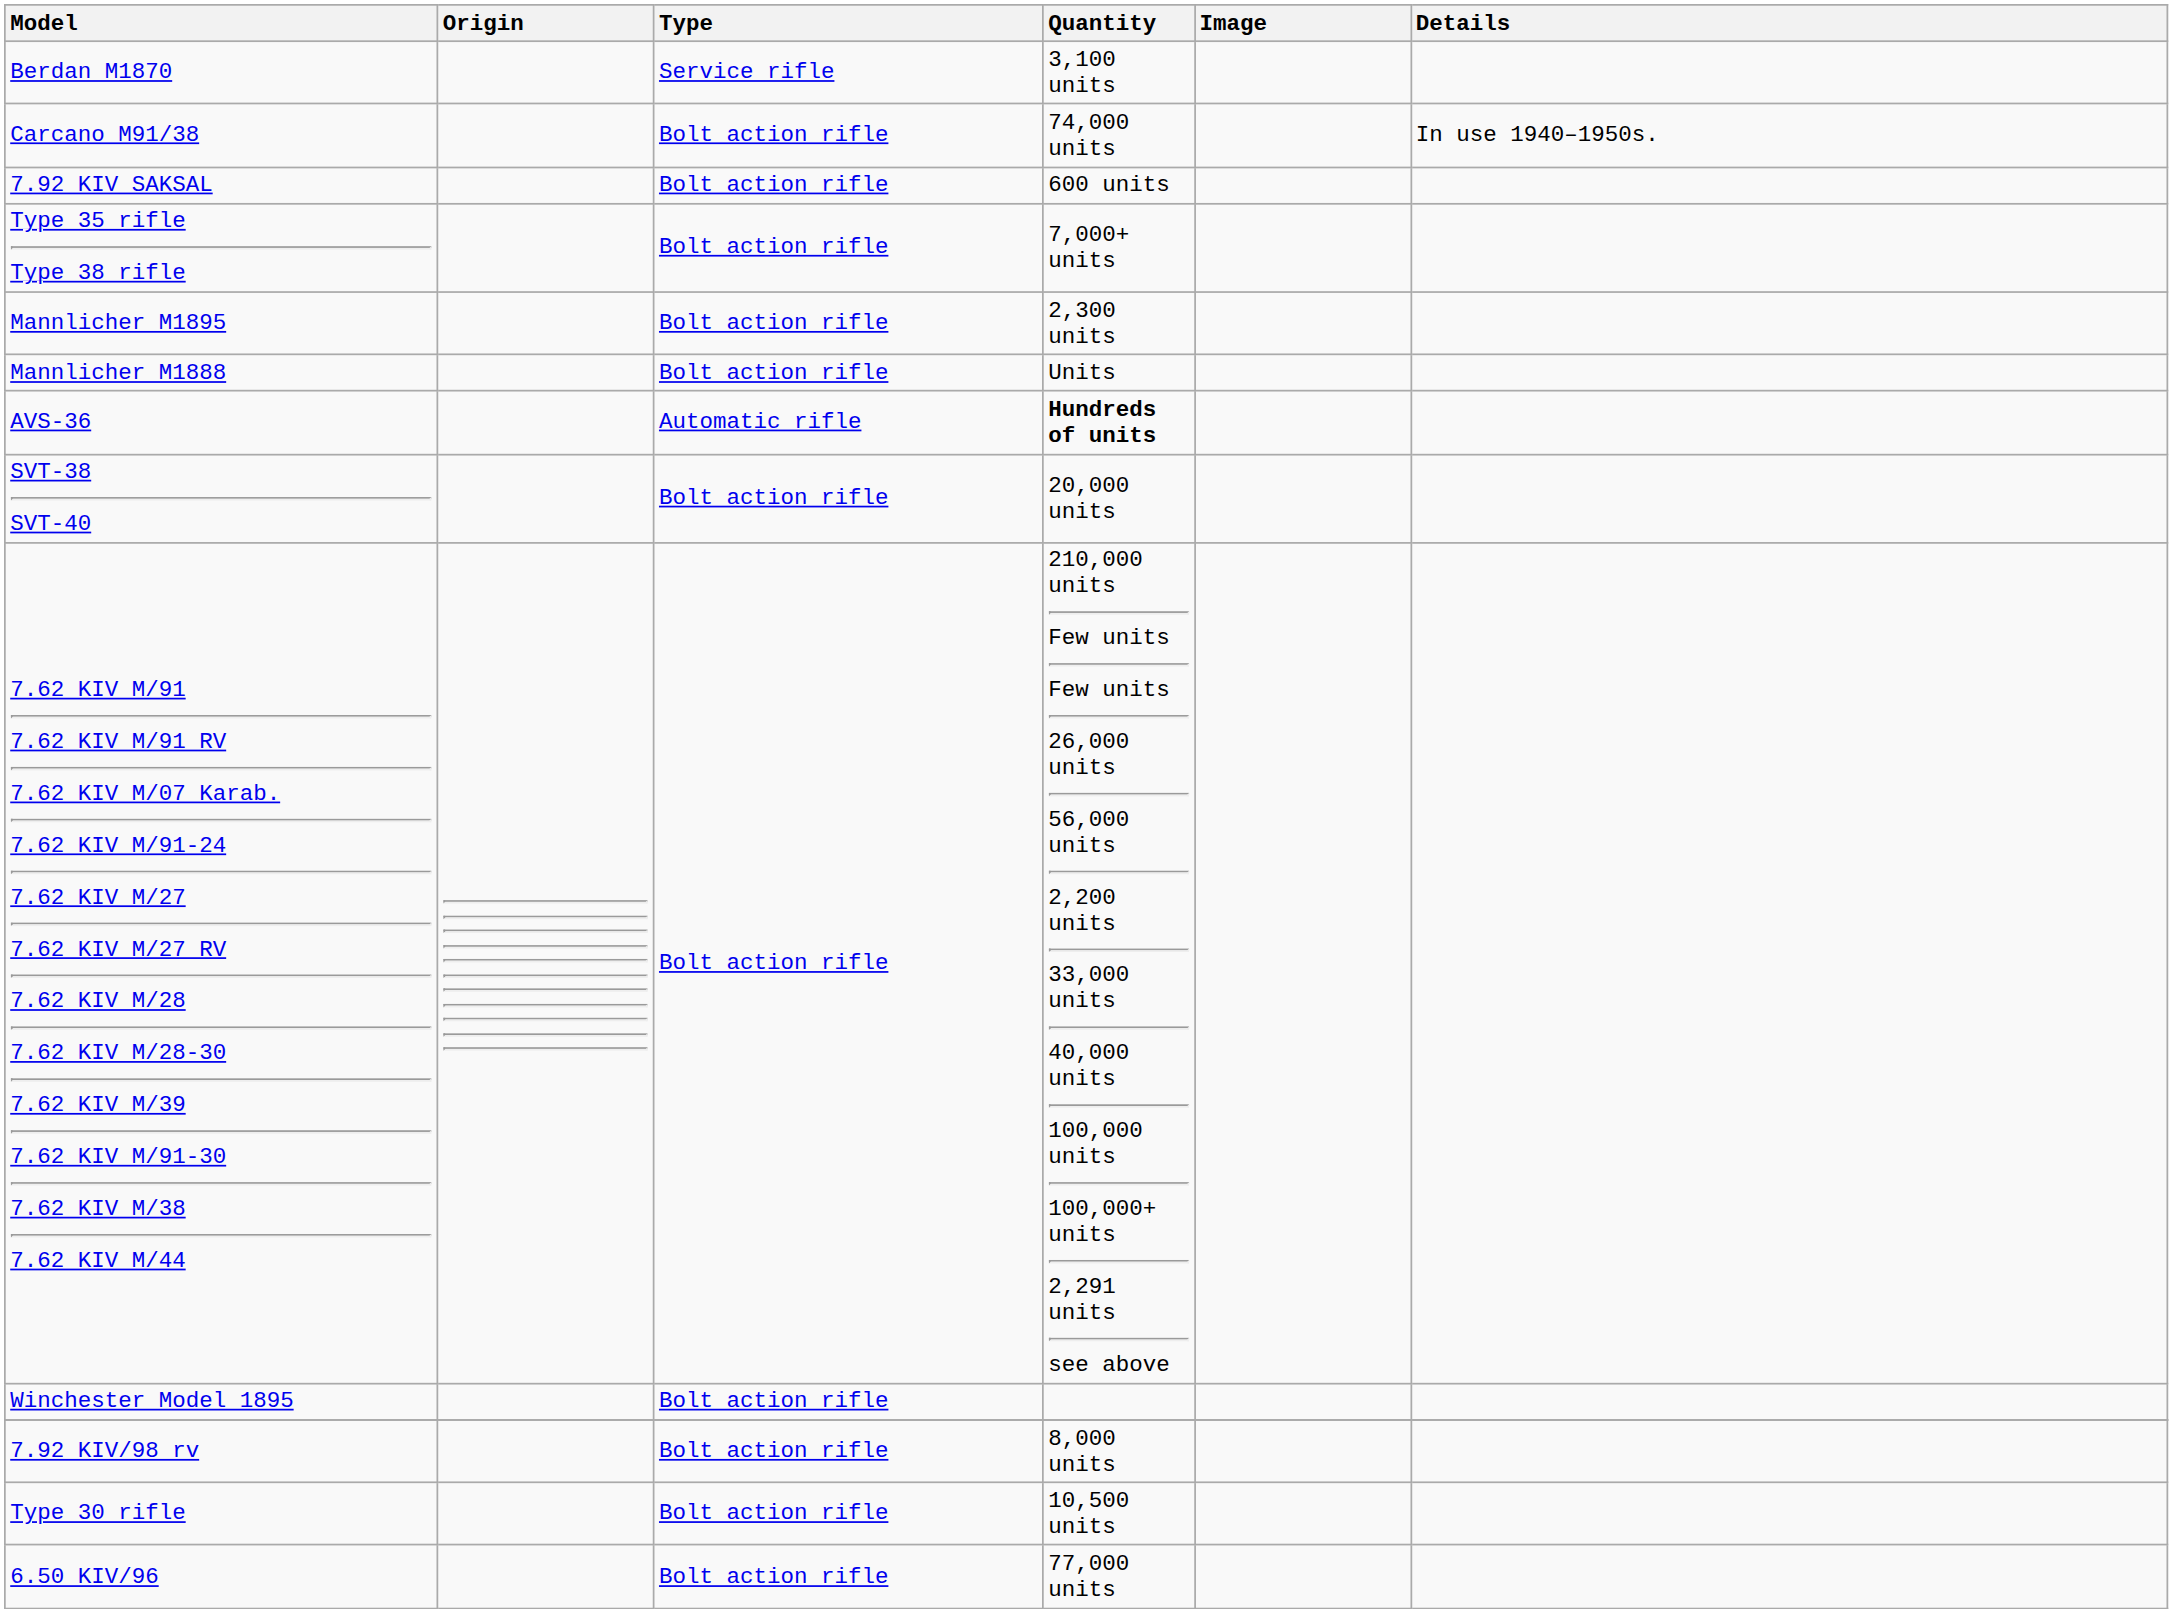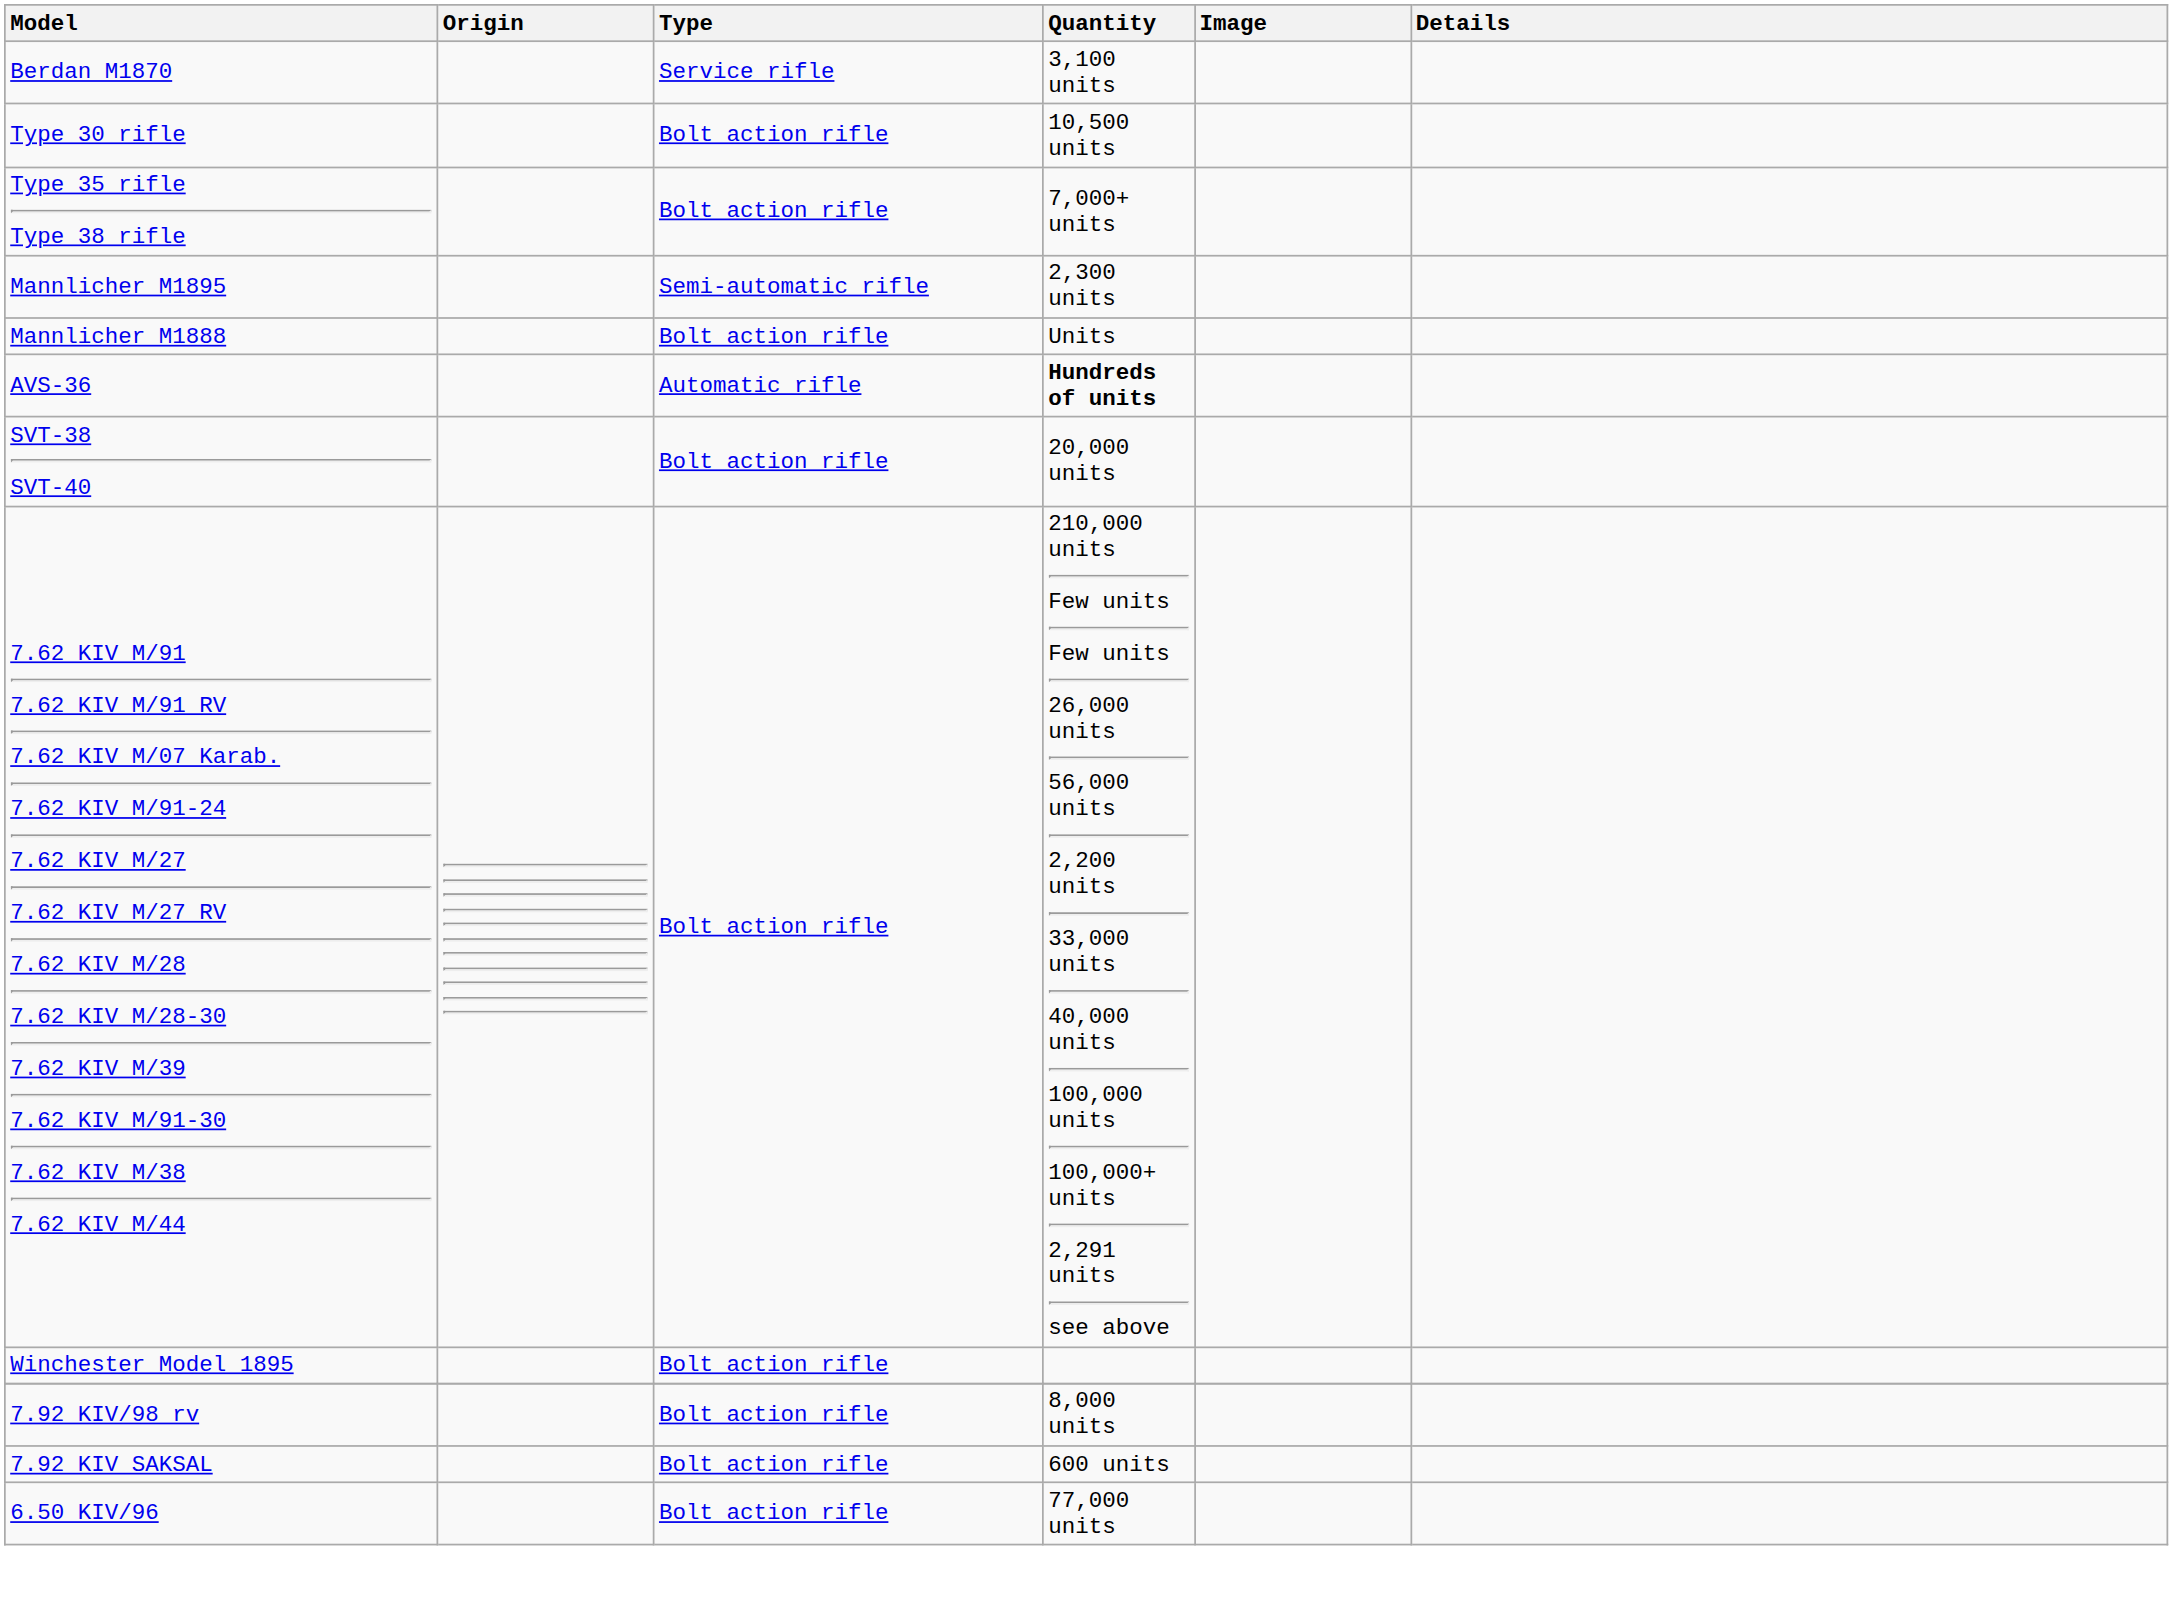- row: (105, 135)
rows swapped: (98, 1514) <-> (111, 185)
(774, 323) Bolt action rifle -> (794, 287) Semi-automatic rifle
